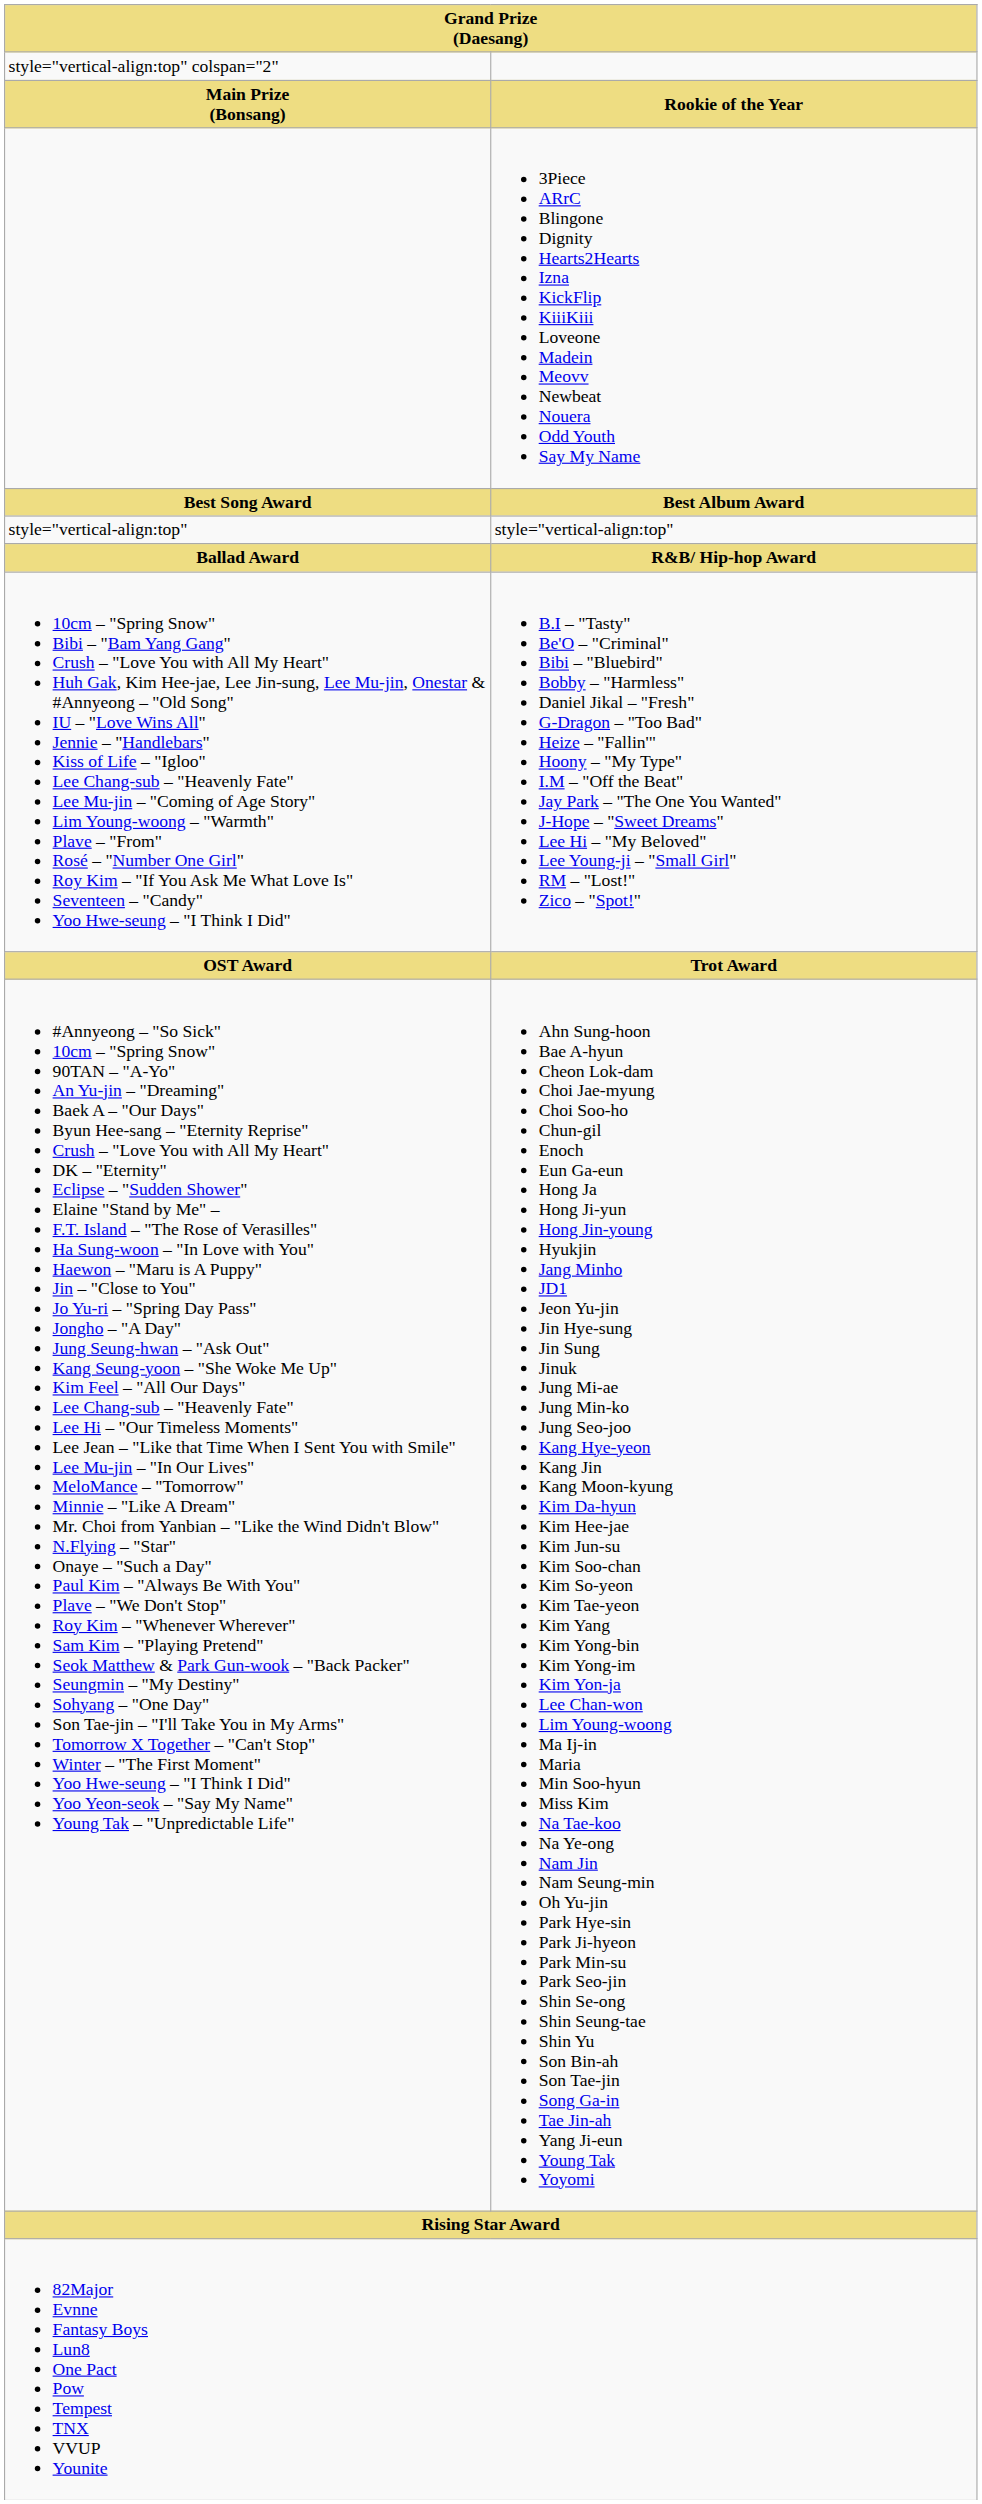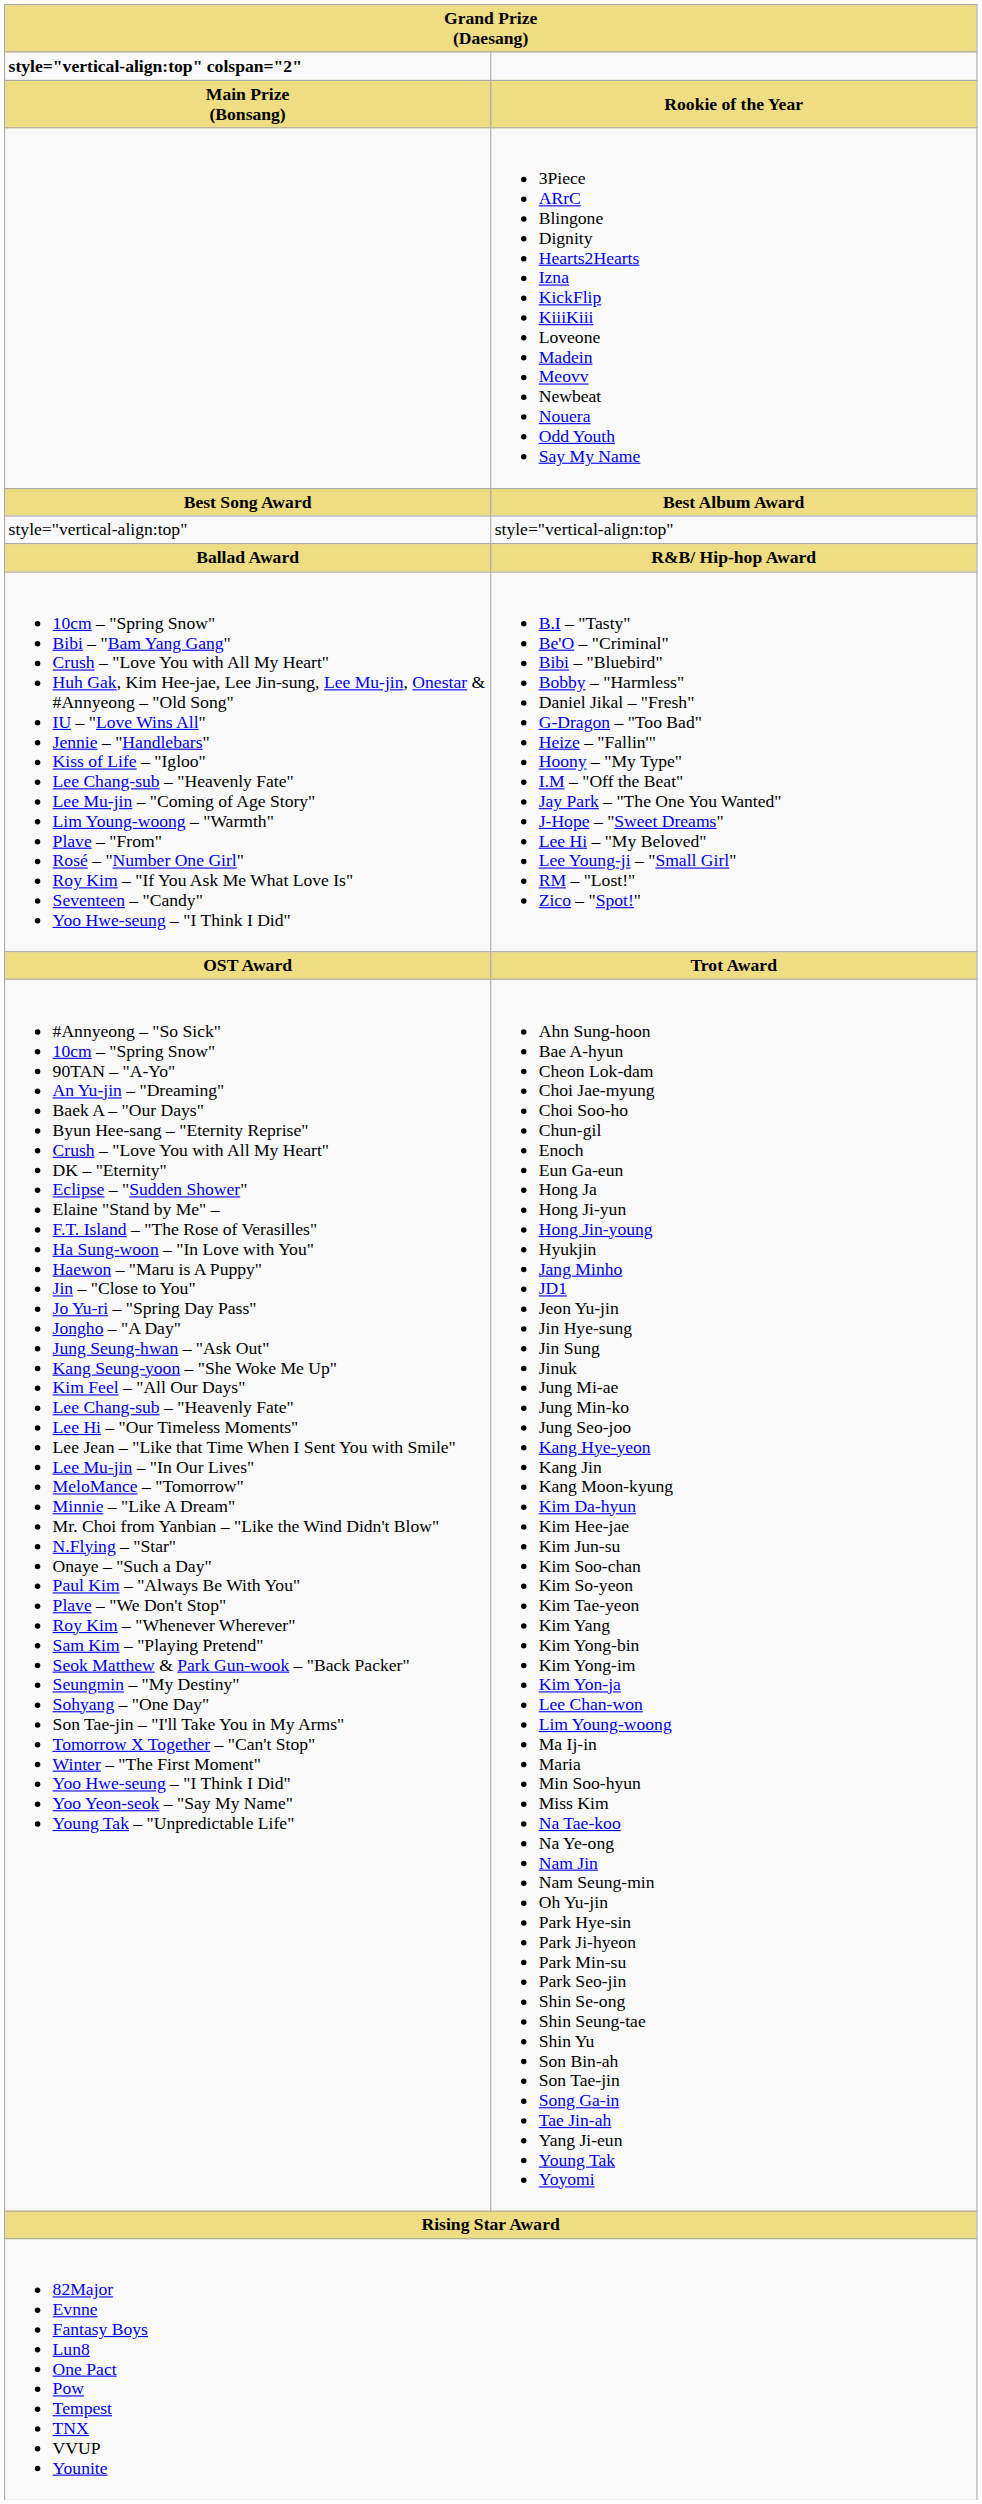(144, 66) normal -> (155, 66) bold
